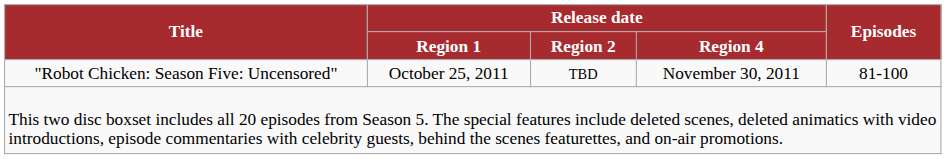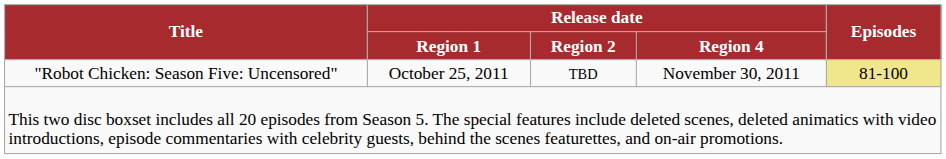(884, 73) no background -> (884, 73) khaki background
